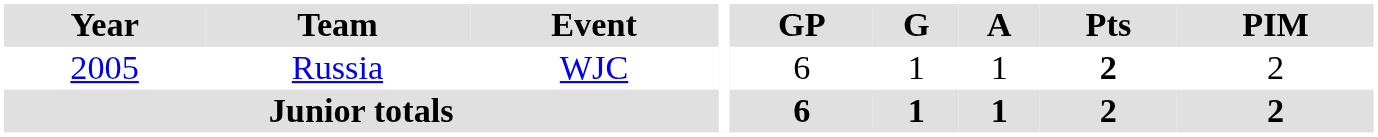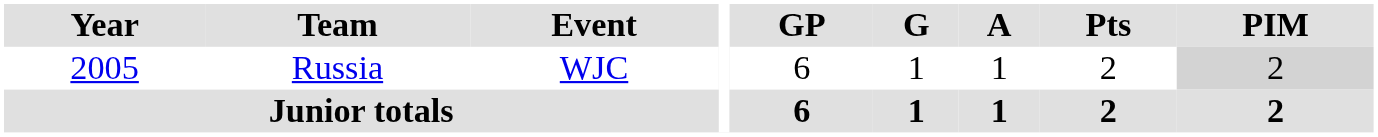(1108, 67) bold -> (1108, 67) normal
(1276, 67) no background -> (1276, 67) lightgrey background
